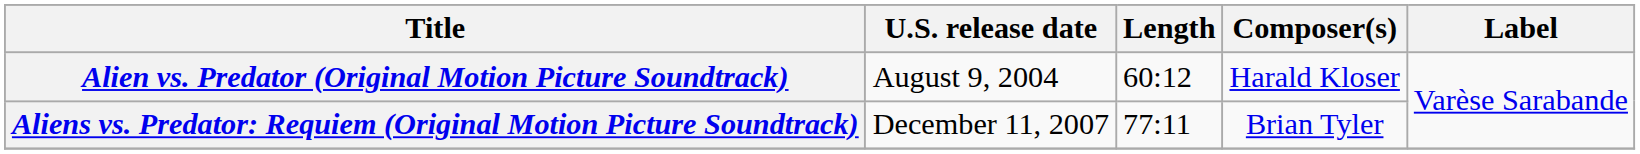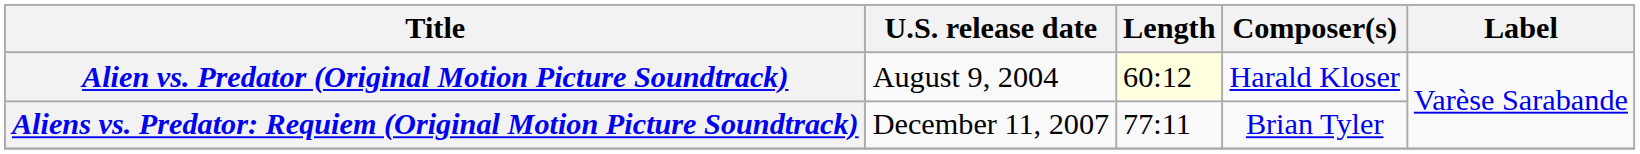(1158, 76) no background -> (1158, 76) lightyellow background
